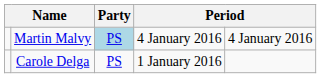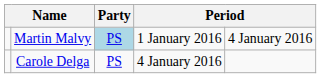(179, 38) 4 January 2016 -> (179, 38) 1 January 2016
(179, 61) 1 January 2016 -> (179, 61) 4 January 2016
